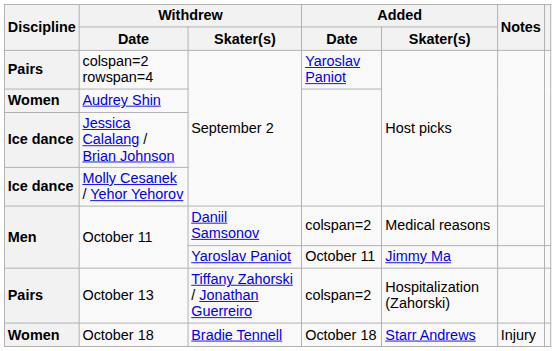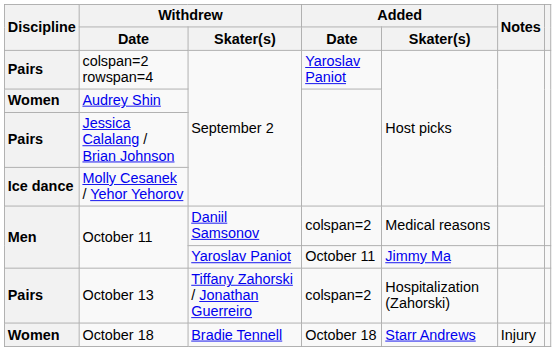(41, 139) Ice dance -> (25, 139) Pairs
